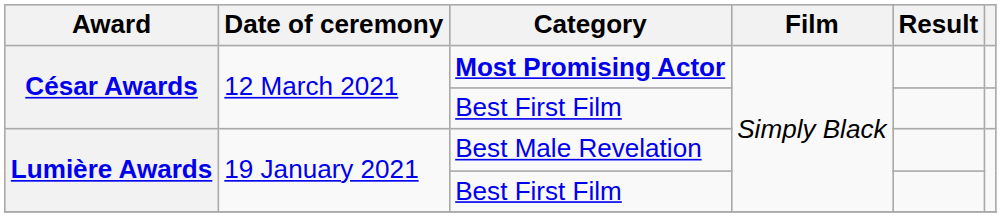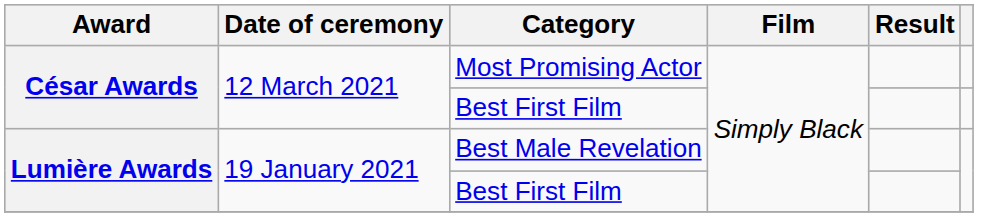(590, 66) bold -> (578, 66) normal
